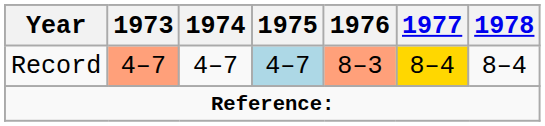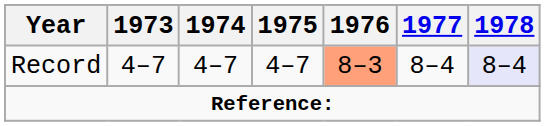(143, 66) lightsalmon background -> (143, 66) no background
(288, 66) lightblue background -> (288, 66) no background
(432, 66) gold background -> (432, 66) no background
(504, 66) no background -> (504, 66) lavender background
